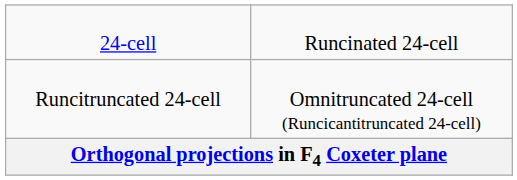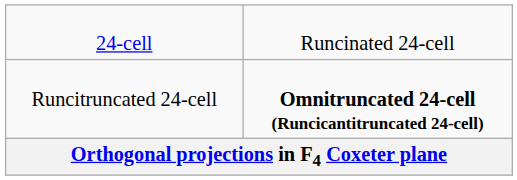(381, 110) normal -> (378, 110) bold
